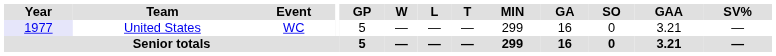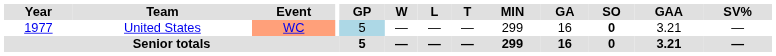(38, 28) lavender background -> (38, 28) no background
(294, 28) no background -> (294, 28) lightsalmon background
(362, 28) no background -> (362, 28) lightblue background
(612, 28) normal -> (612, 28) bold
